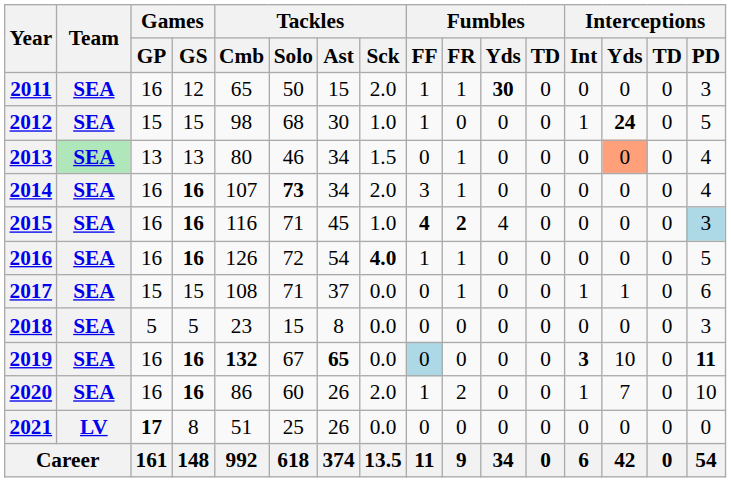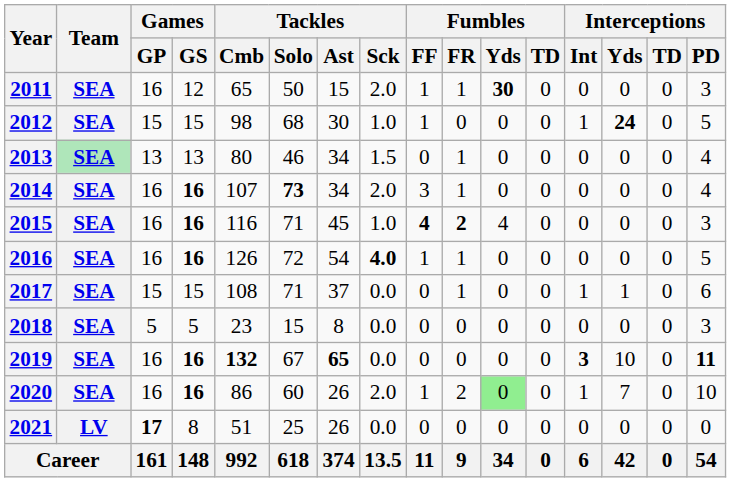(625, 156) lightsalmon background -> (625, 156) no background
(706, 223) lightblue background -> (706, 223) no background
(424, 358) lightblue background -> (424, 358) no background
(503, 392) no background -> (503, 392) lightgreen background
